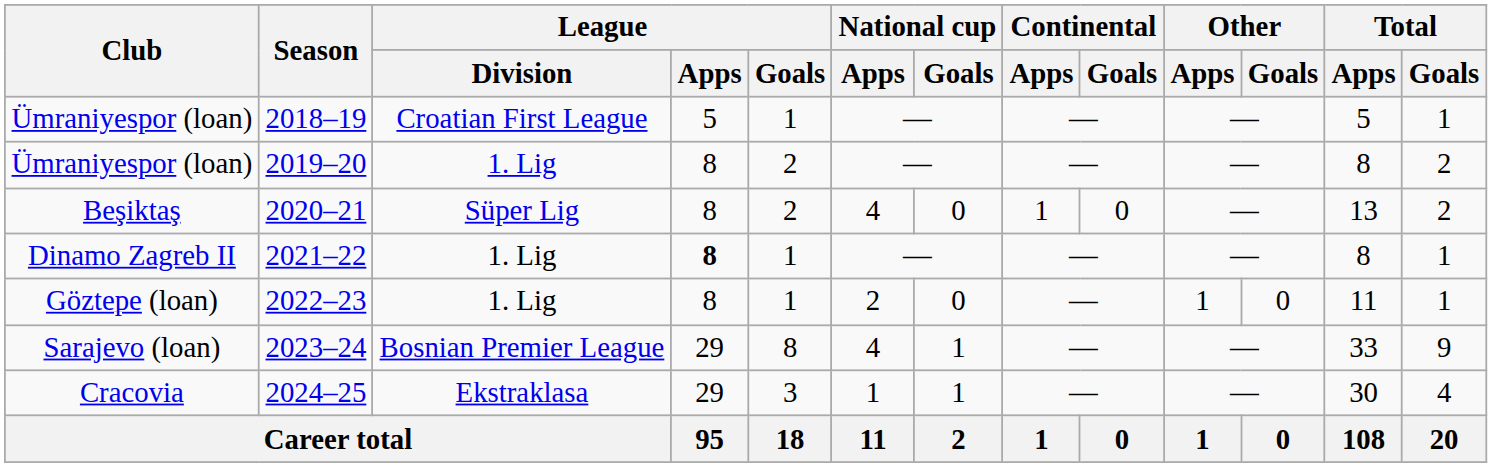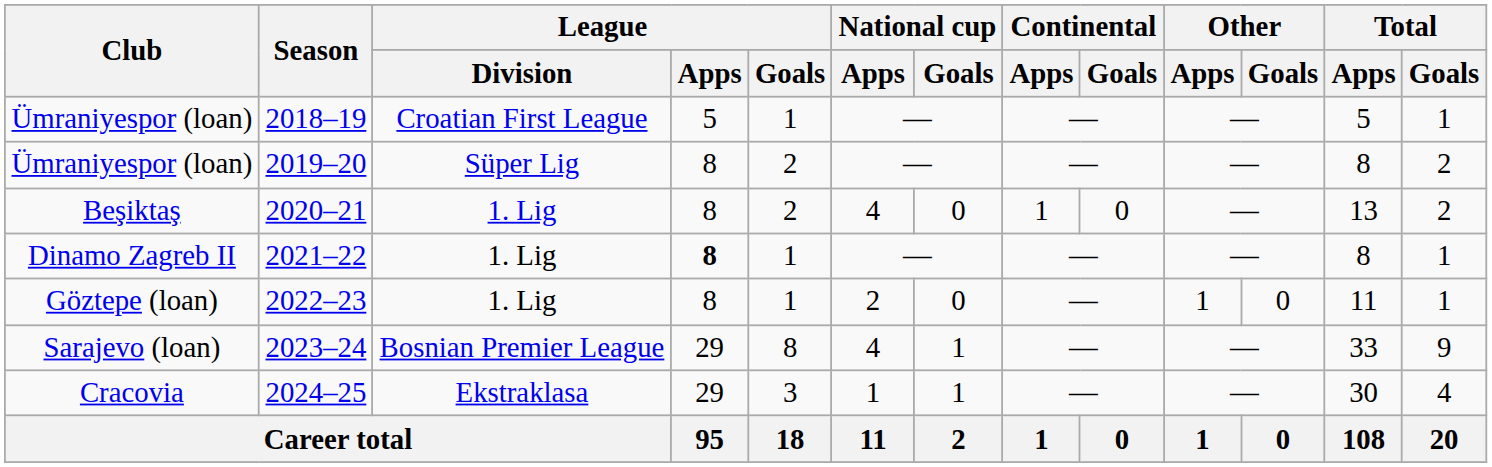(522, 164) 1. Lig -> (522, 164) Süper Lig
(522, 210) Süper Lig -> (522, 210) 1. Lig
